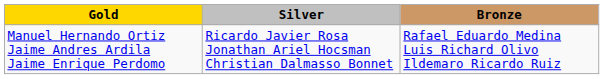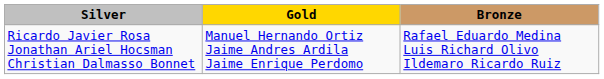columns swapped: (103, 15) <-> (301, 15)
